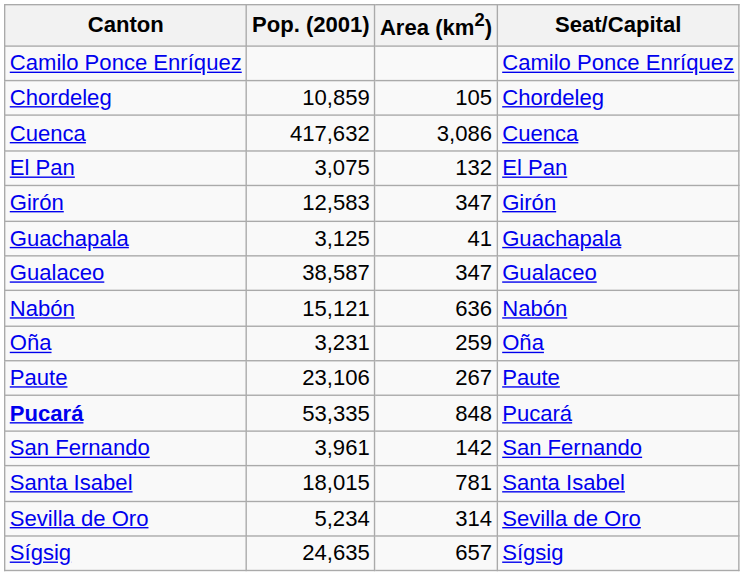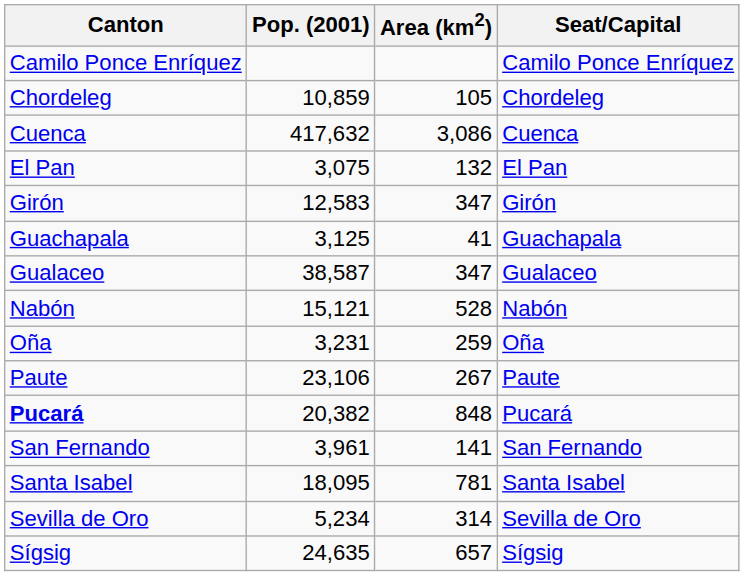(474, 308) 636 -> (474, 308) 528
(336, 413) 53,335 -> (336, 413) 20,382
(474, 448) 142 -> (474, 448) 141
(336, 483) 18,015 -> (336, 483) 18,095
